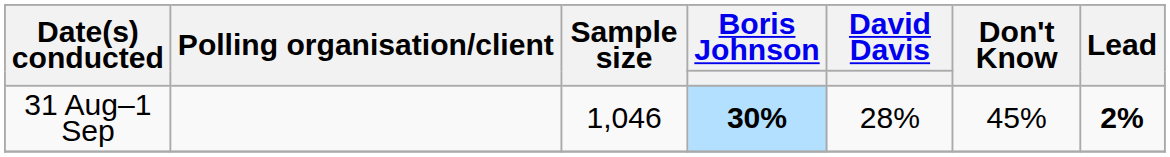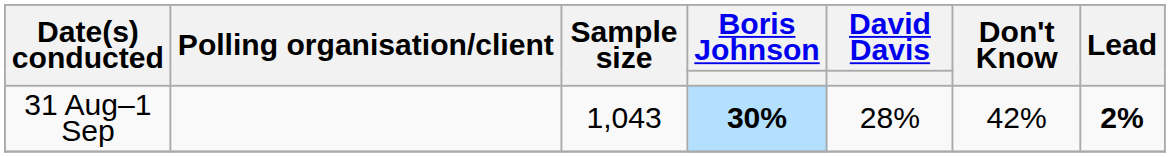(624, 118) 1,046 -> (624, 118) 1,043
(1017, 118) 45% -> (1017, 118) 42%
